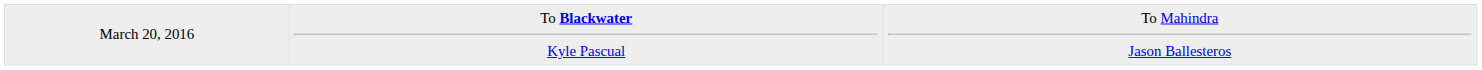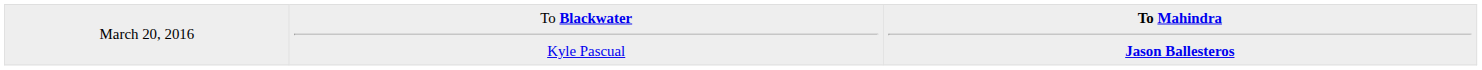(1180, 34) normal -> (1180, 34) bold
